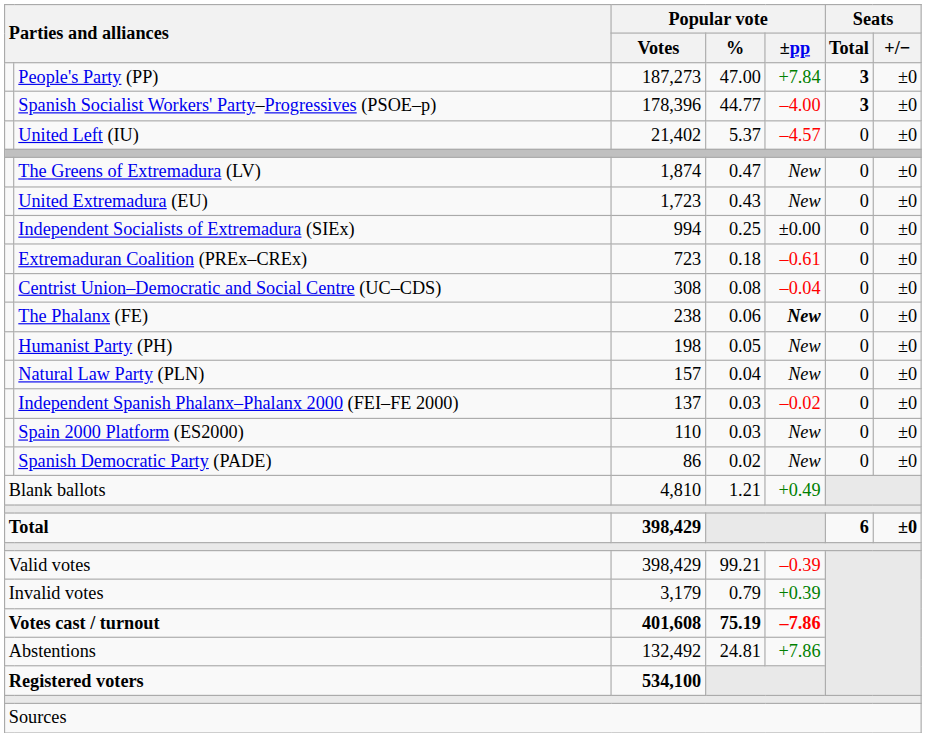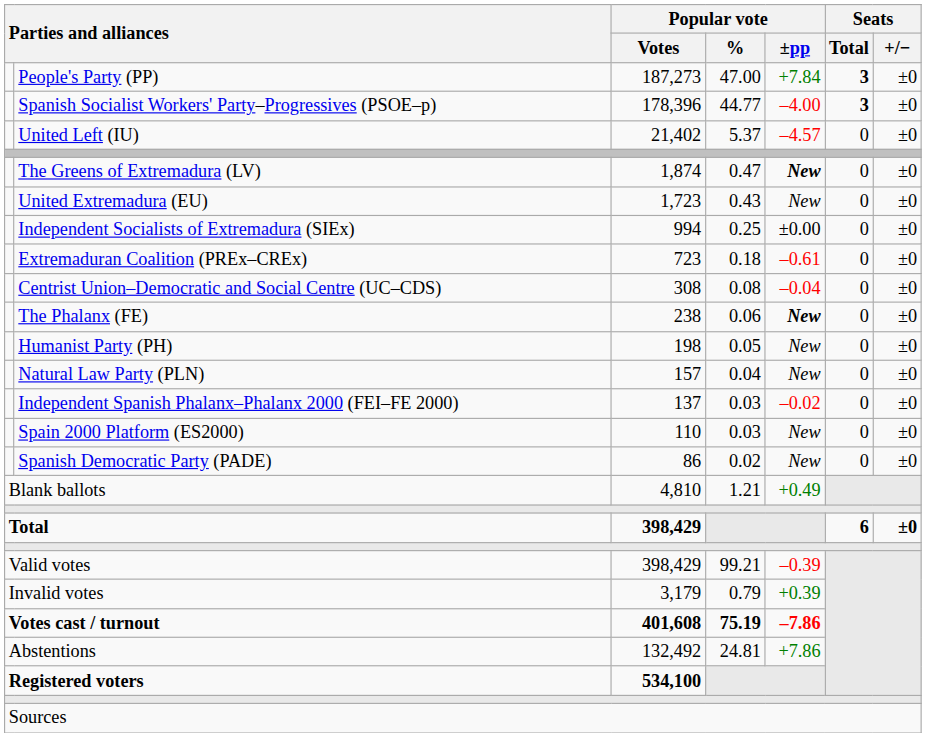(804, 172) normal -> (804, 172) bold
